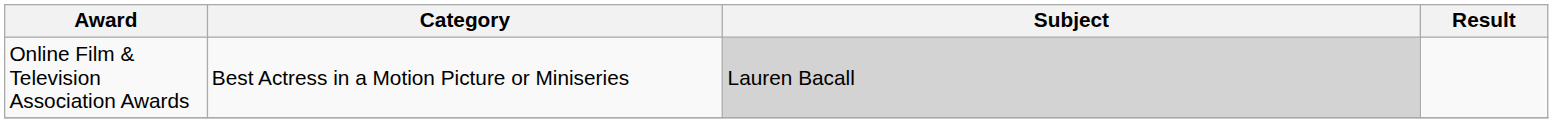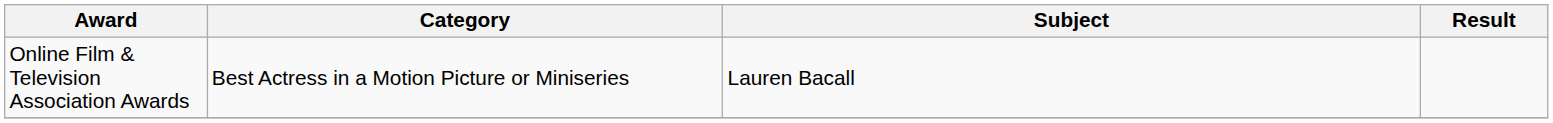(791, 77) lightgrey background -> (791, 77) no background
